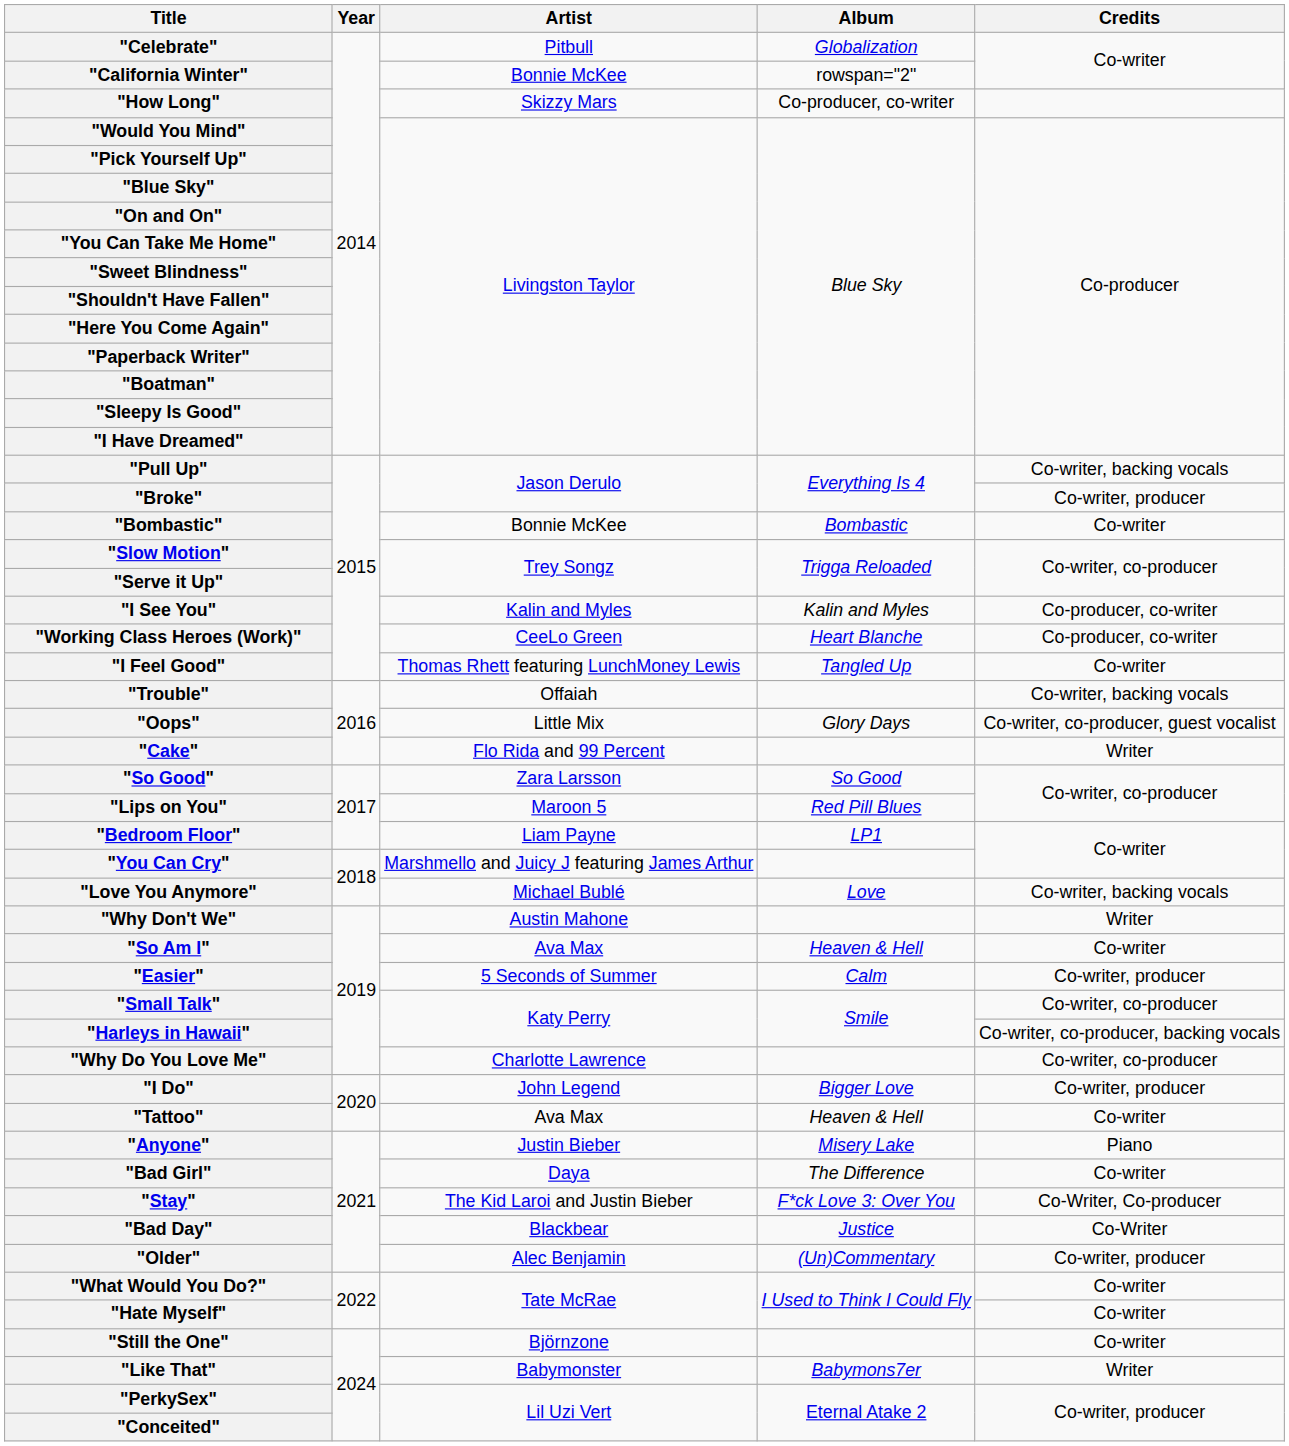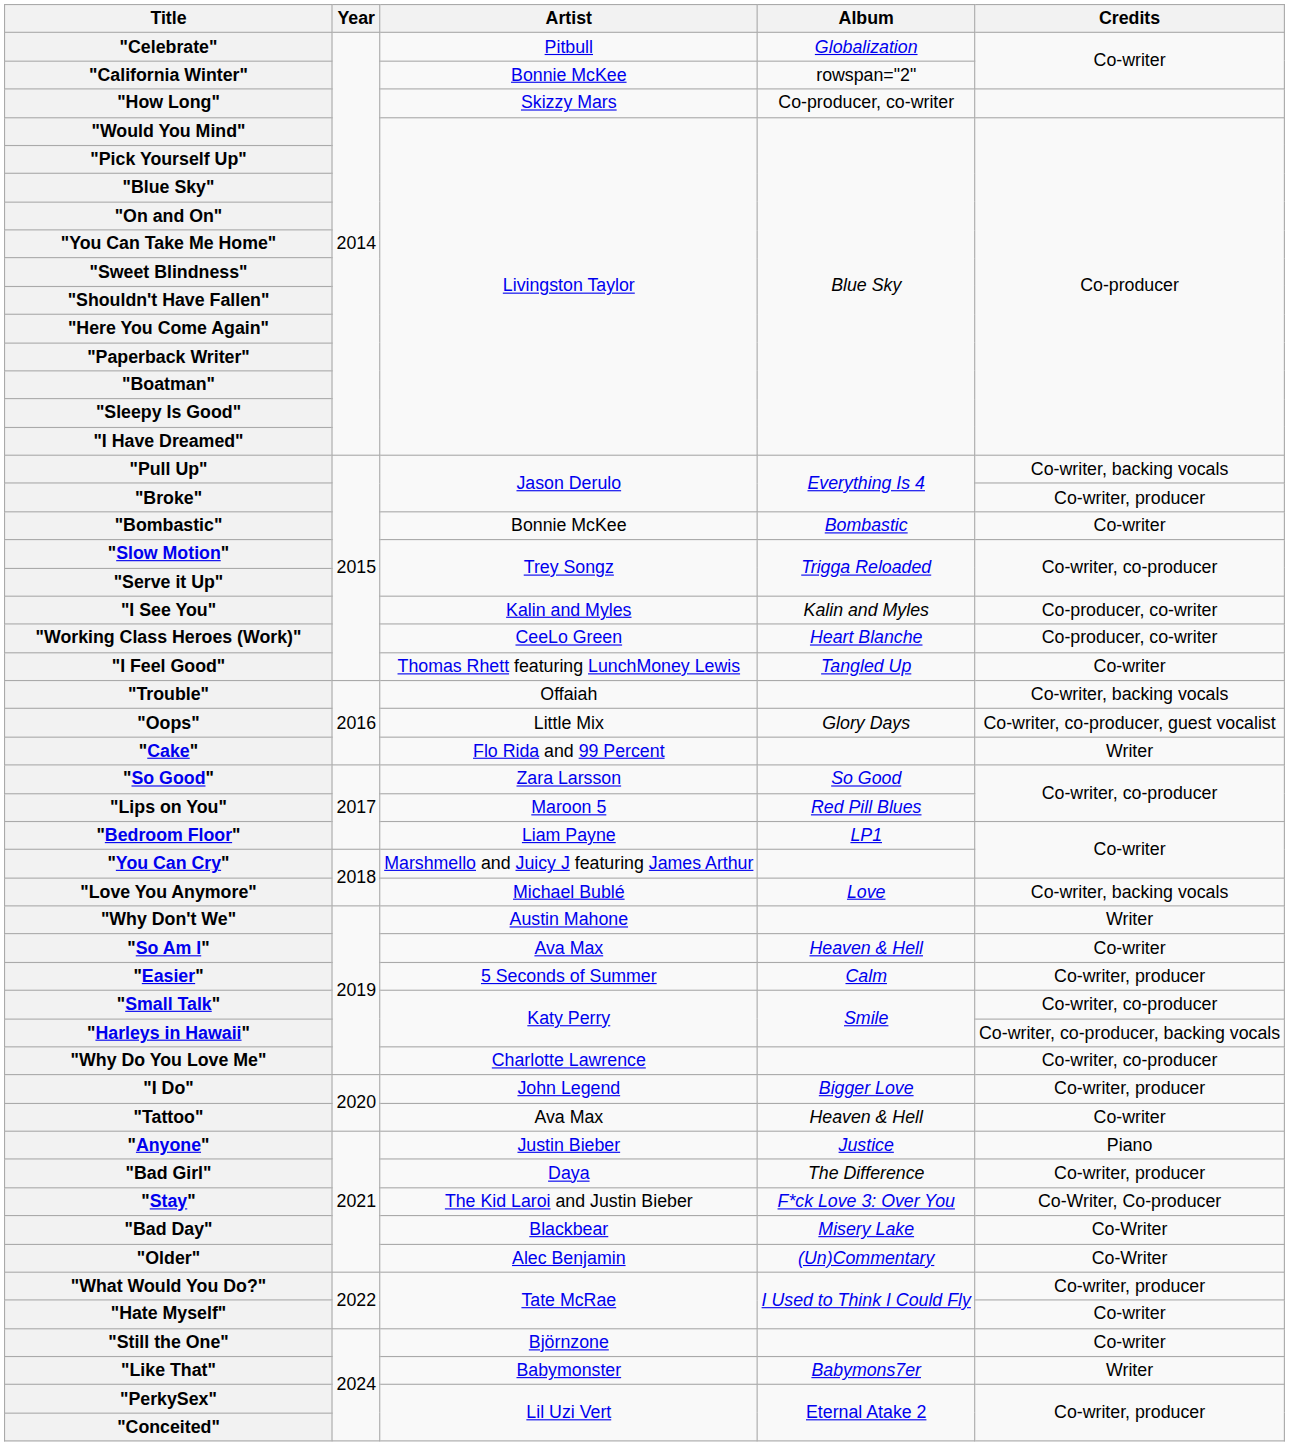(866, 1145) Misery Lake -> (866, 1145) Justice
(1130, 1173) Co-writer -> (1130, 1173) Co-writer, producer
(866, 1229) Justice -> (866, 1229) Misery Lake
(1130, 1257) Co-writer, producer -> (1130, 1257) Co-Writer
(1130, 1286) Co-writer -> (1130, 1286) Co-writer, producer
